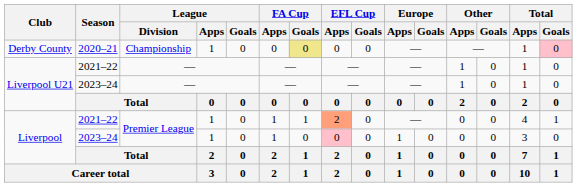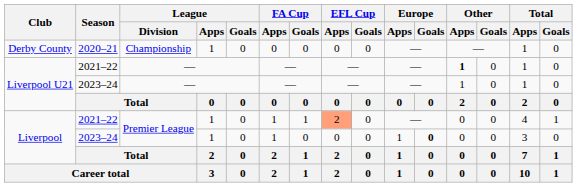(305, 48) khaki background -> (305, 48) no background
(556, 48) pink background -> (556, 48) no background
(462, 66) normal -> (462, 66) bold
(337, 137) pink background -> (337, 137) no background
(431, 137) normal -> (431, 137) bold
